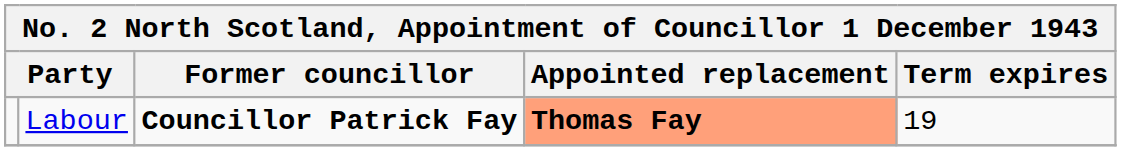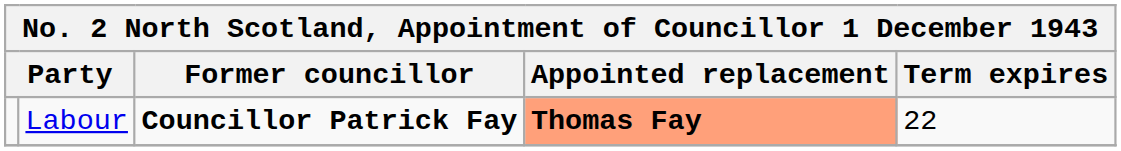(920, 121) 19 -> (920, 121) 22
